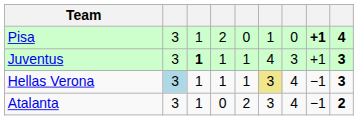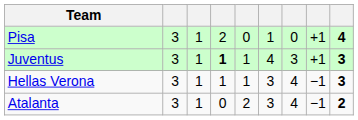(318, 37) bold -> (318, 37) normal
(199, 59) bold -> (199, 59) normal
(223, 59) normal -> (223, 59) bold
(175, 81) lightblue background -> (175, 81) no background
(270, 81) khaki background -> (270, 81) no background
